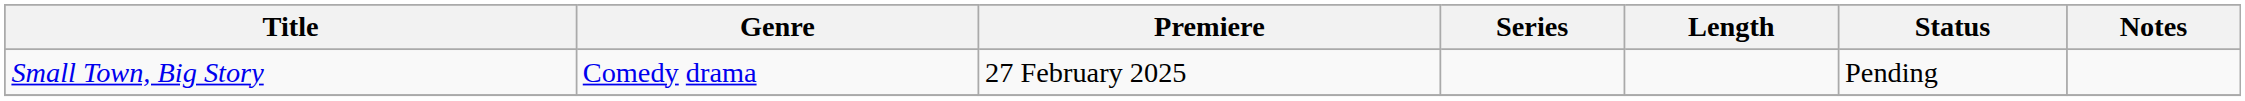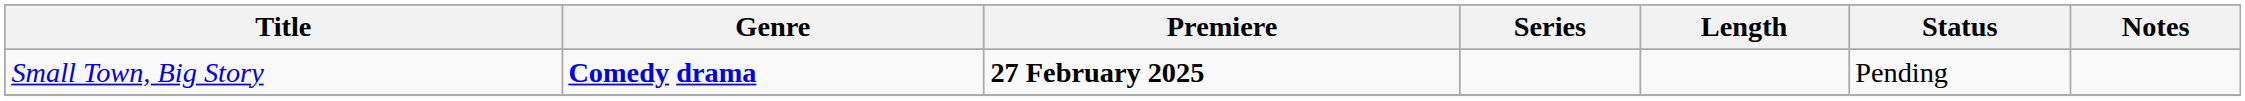(670, 71) normal -> (662, 71) bold
(1086, 71) normal -> (1097, 71) bold
